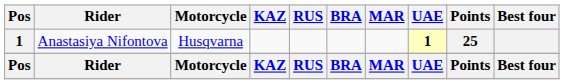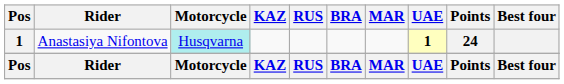(211, 41) no background -> (211, 41) paleturquoise background
(470, 41) 25 -> (470, 41) 24
